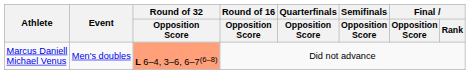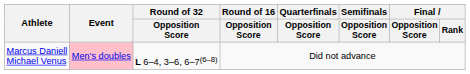(101, 56) no background -> (101, 56) pink background
(176, 61) lightsalmon background -> (176, 61) no background
